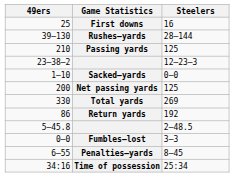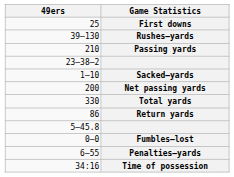- column: (196, 11)
